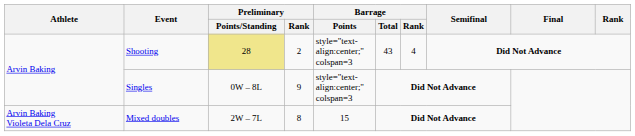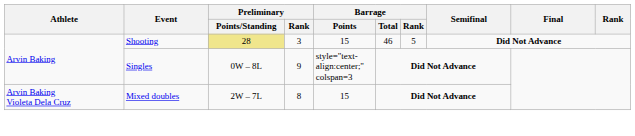(299, 52) 2 -> (299, 41) 3
(340, 52) style="text-align:center;" colspan=3 -> (345, 41) 15
(388, 52) 43 -> (388, 41) 46
(414, 52) 4 -> (414, 41) 5
